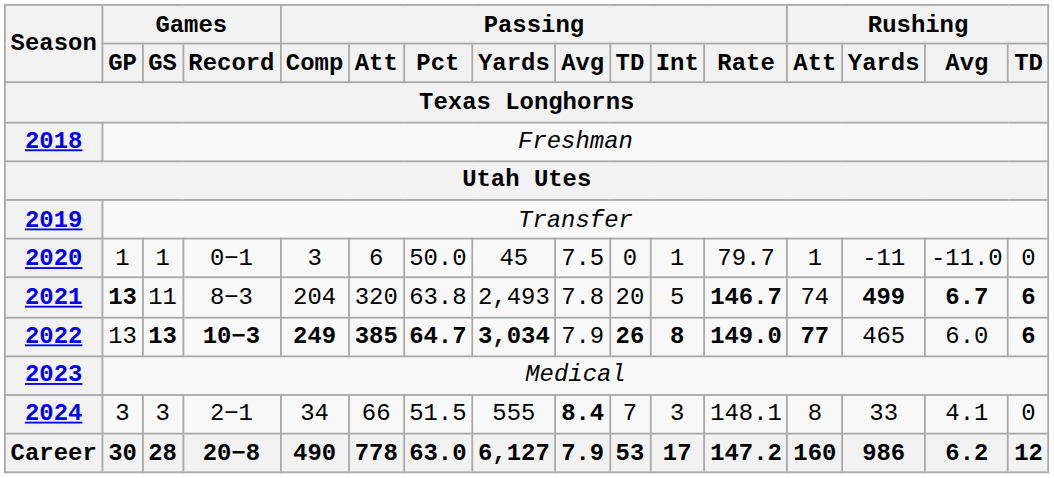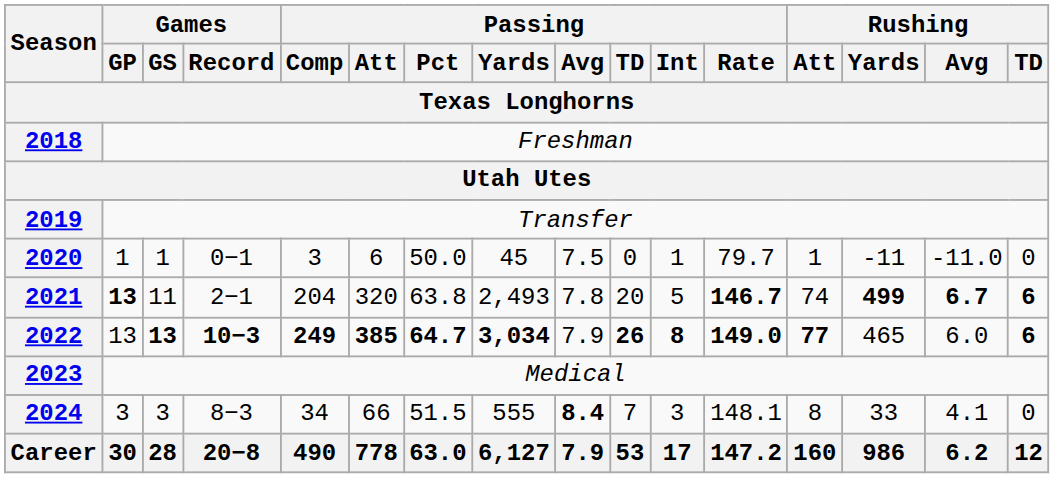(231, 297) 8−3 -> (231, 297) 2−1
(231, 414) 2−1 -> (231, 414) 8−3
